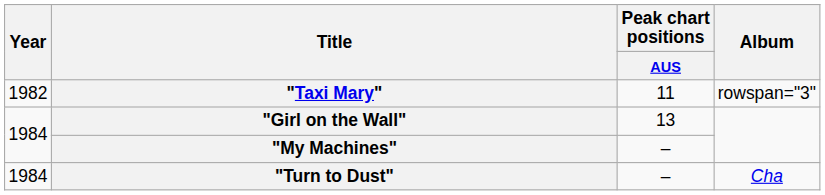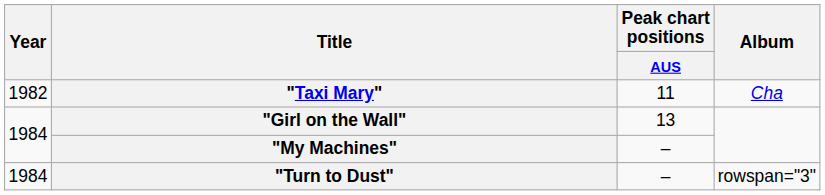(767, 93) rowspan="3" -> (767, 93) Cha
(767, 176) Cha -> (767, 176) rowspan="3"
